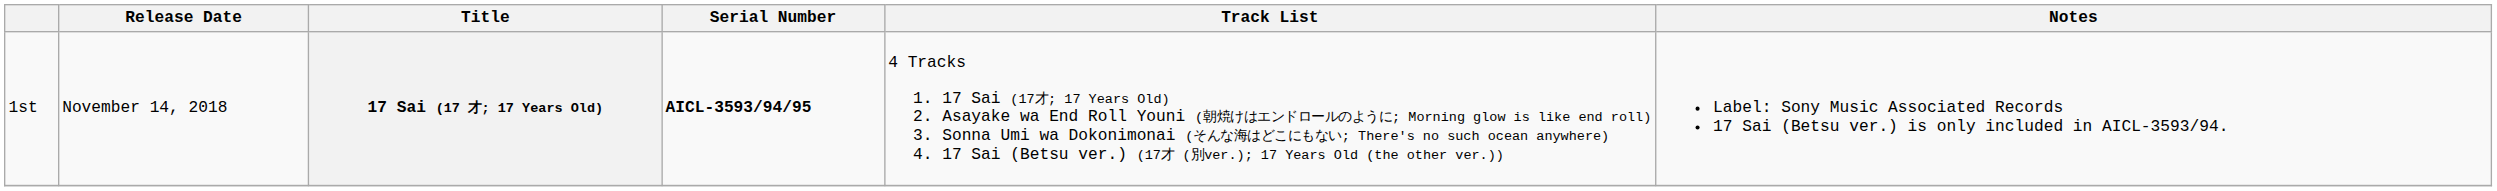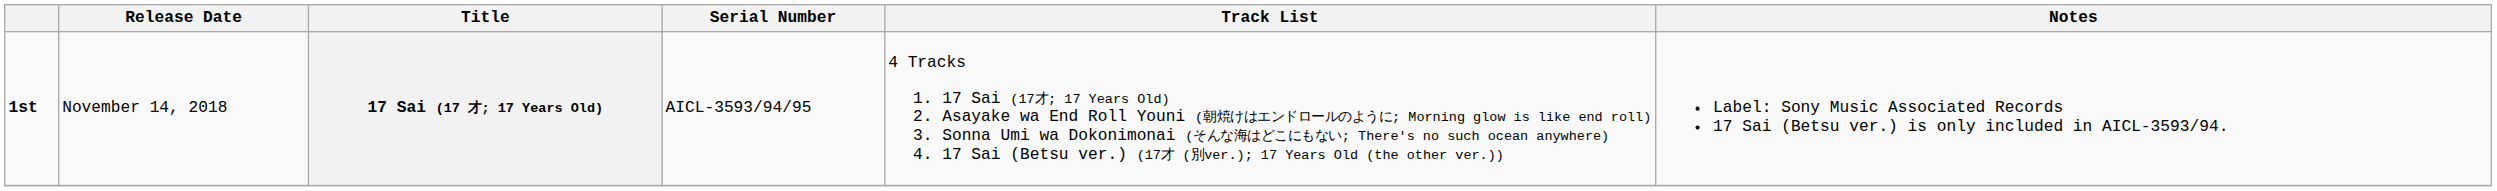(23, 108) normal -> (23, 108) bold
(738, 108) bold -> (738, 108) normal
